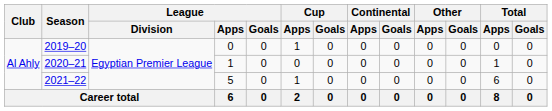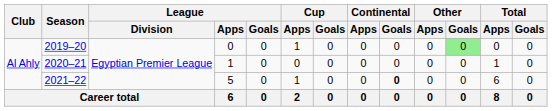(463, 47) no background -> (463, 47) lightgreen background
(397, 81) normal -> (397, 81) bold
